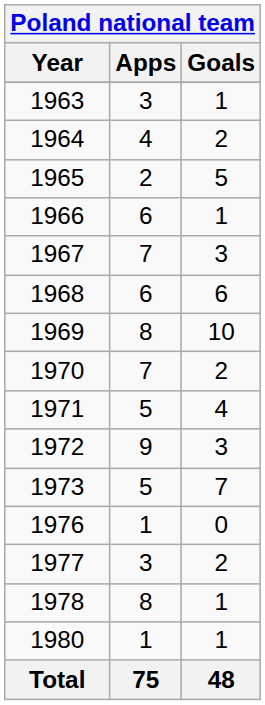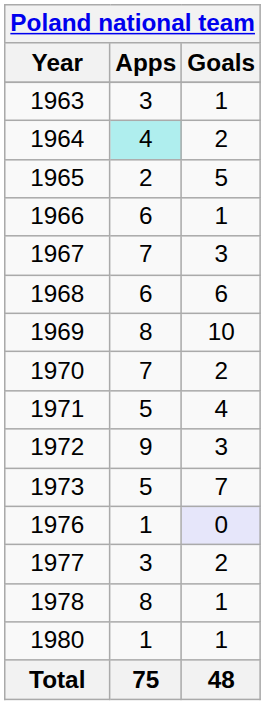(146, 139) no background -> (146, 139) paleturquoise background
(221, 525) no background -> (221, 525) lavender background
